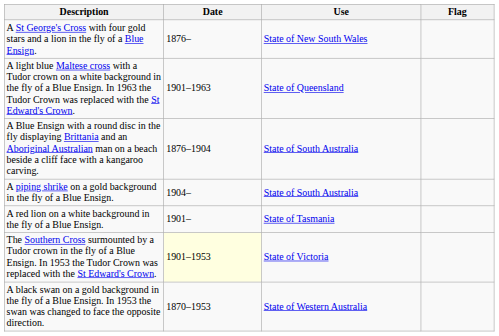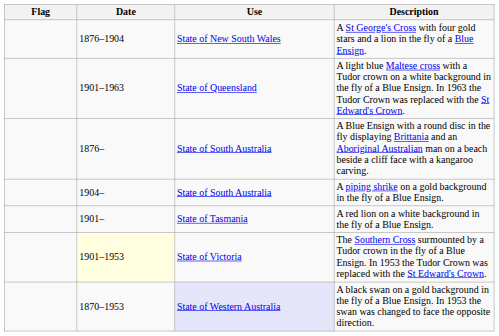columns swapped: (457, 12) <-> (84, 12)
(179, 39) 1876– -> (102, 39) 1876–1904
(188, 148) 1876–1904 -> (92, 148) 1876–
(315, 306) no background -> (229, 306) lavender background
